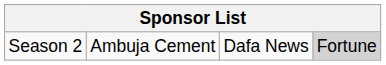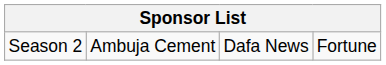(347, 45) lightgrey background -> (347, 45) no background
